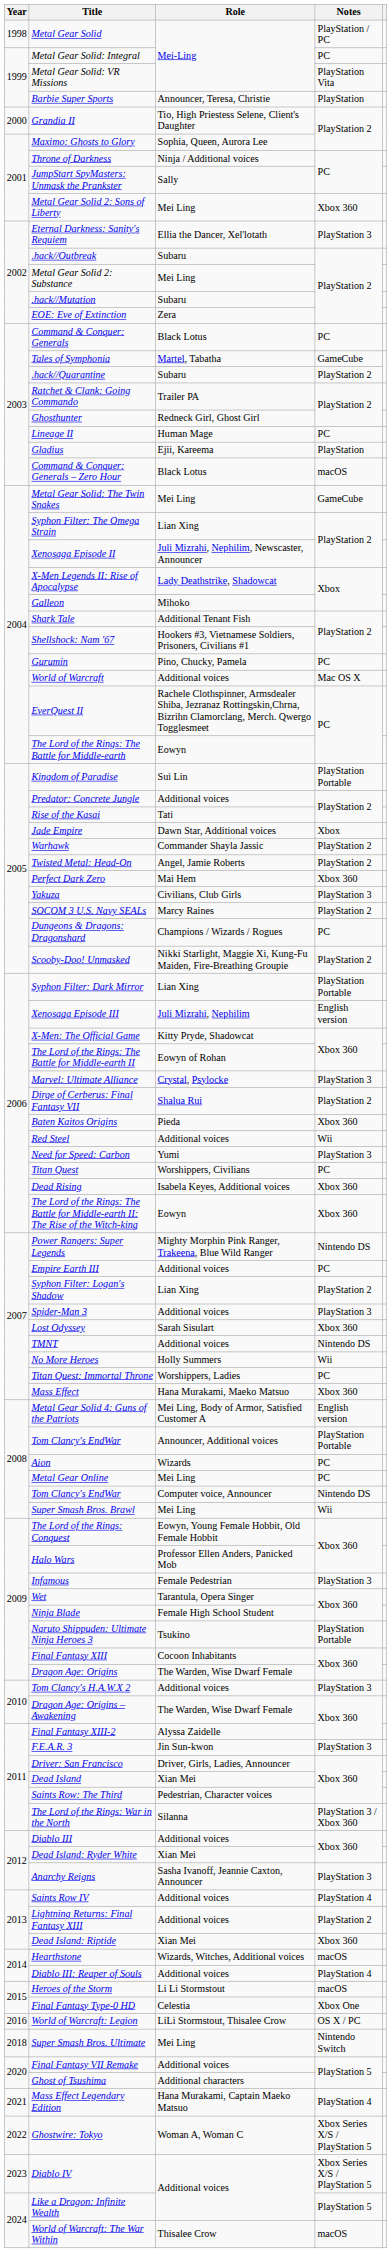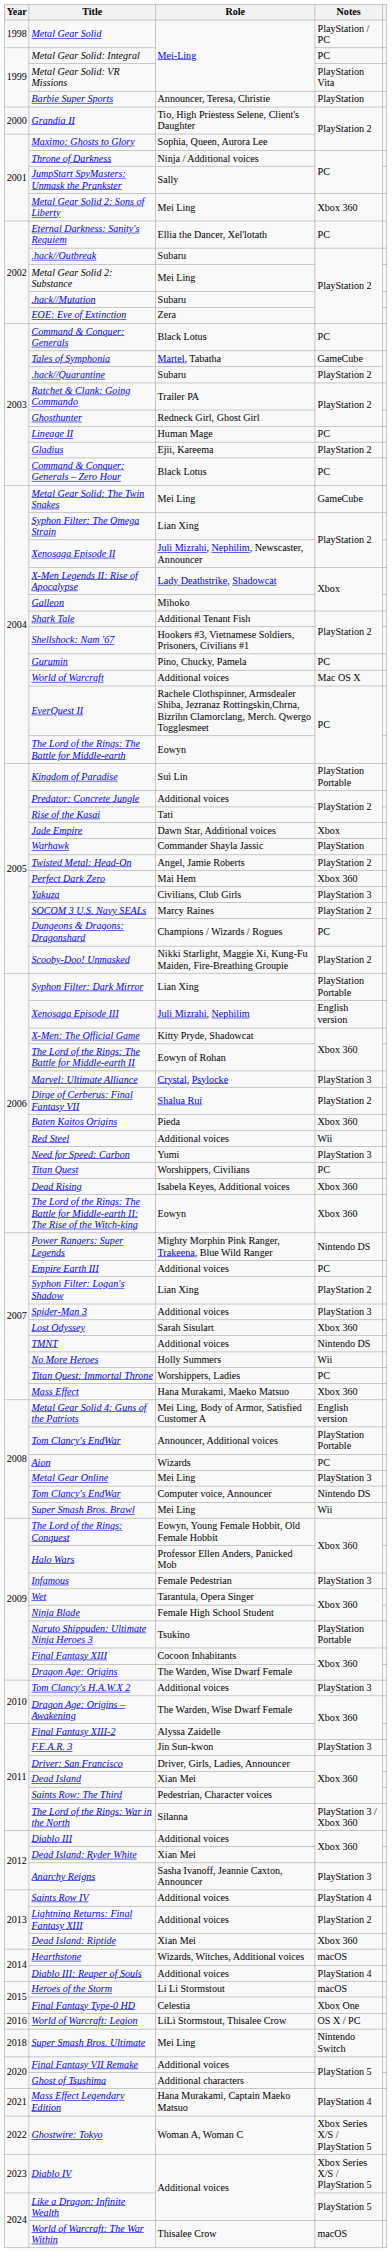(345, 234) PlayStation 3 -> (324, 234) PC
(341, 450) PlayStation -> (345, 450) PlayStation 2
(332, 471) macOS -> (324, 471) PC
(345, 846) PlayStation 2 -> (341, 846) PlayStation
(324, 1478) PC -> (345, 1478) PlayStation 3
